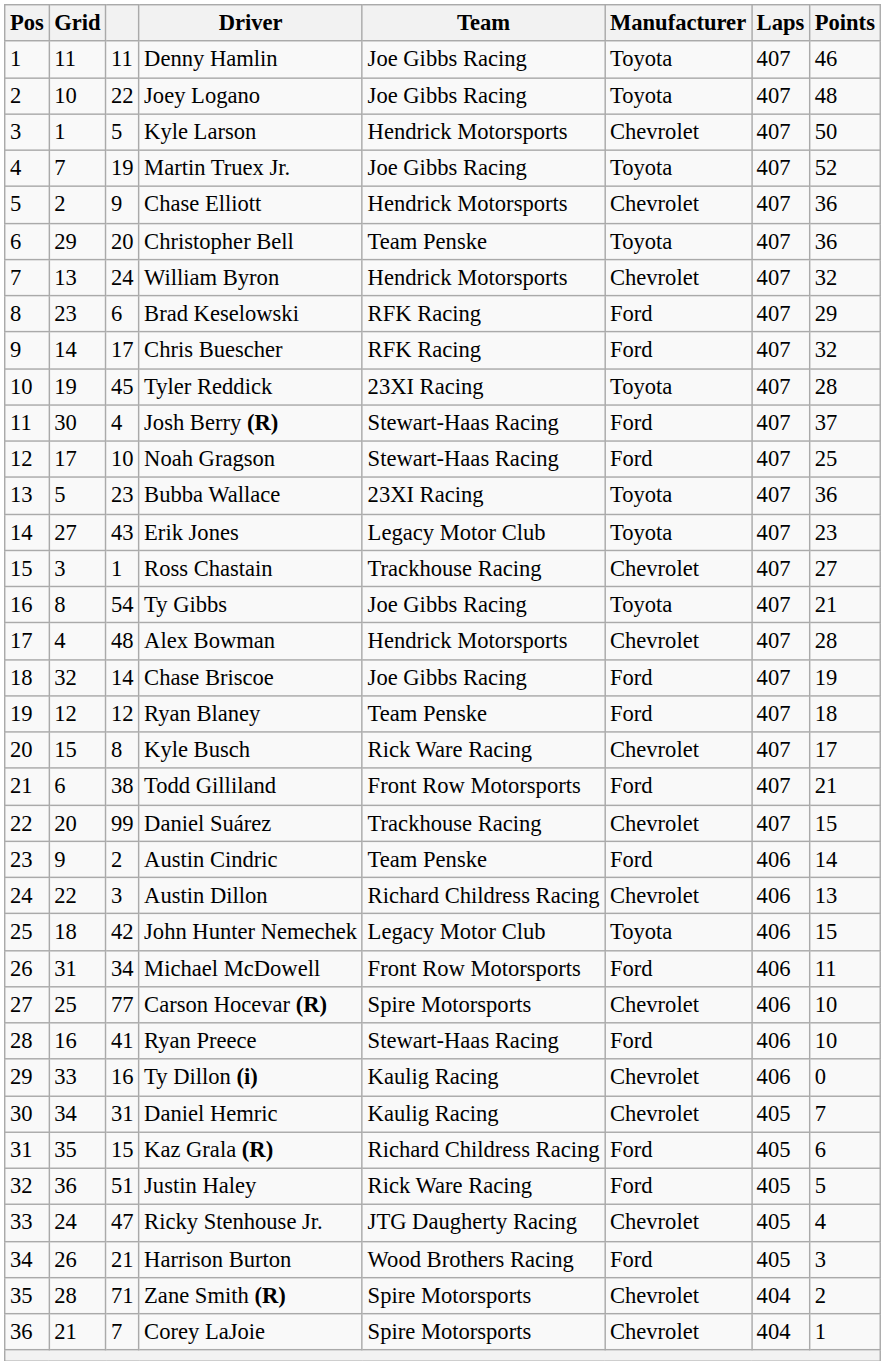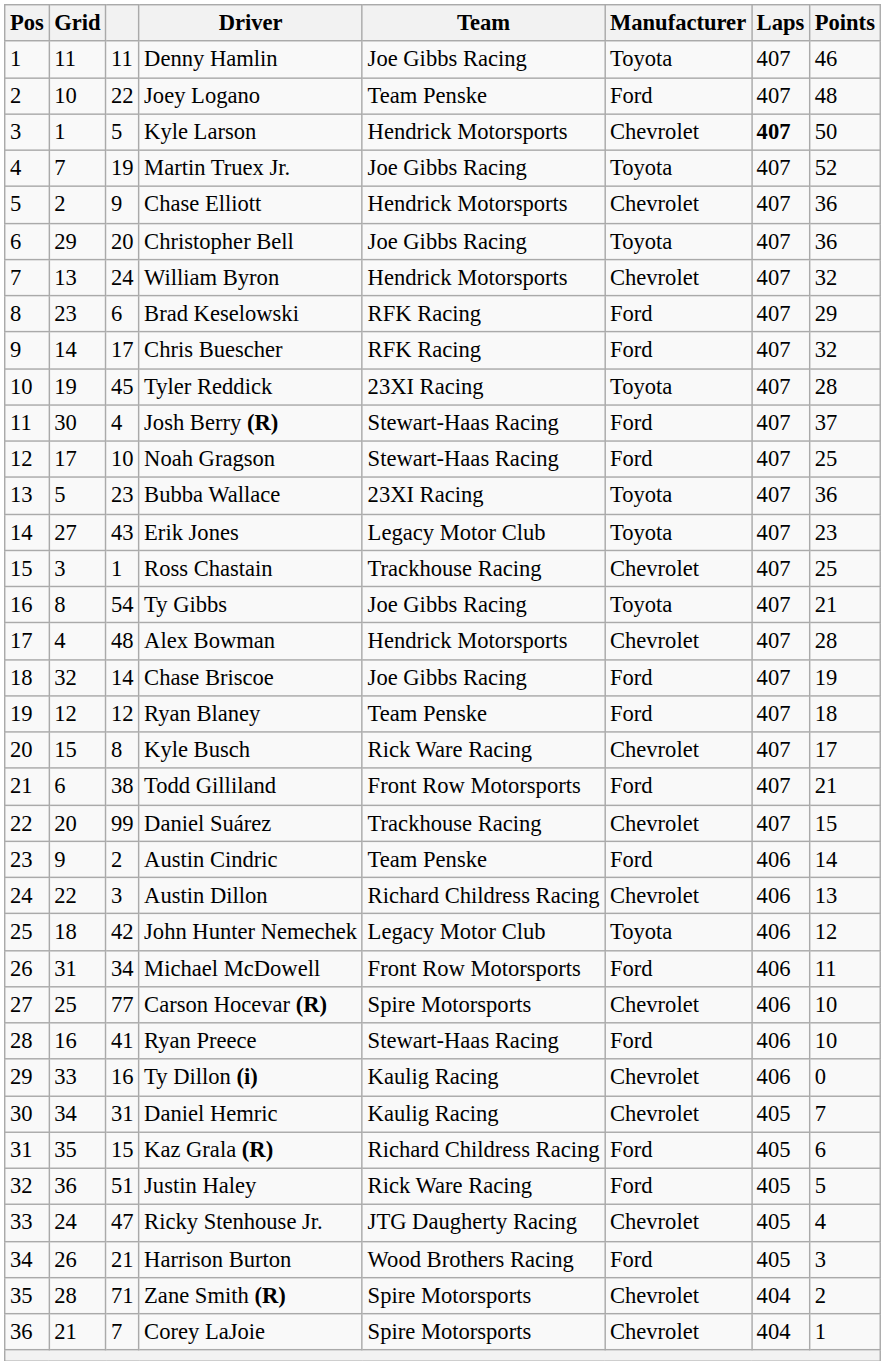(447, 95) Joe Gibbs Racing -> (427, 95) Team Penske
(641, 95) Toyota -> (631, 95) Ford
(774, 131) normal -> (774, 131) bold
(427, 240) Team Penske -> (447, 240) Joe Gibbs Racing
(826, 567) 27 -> (826, 567) 25
(826, 931) 15 -> (826, 931) 12
